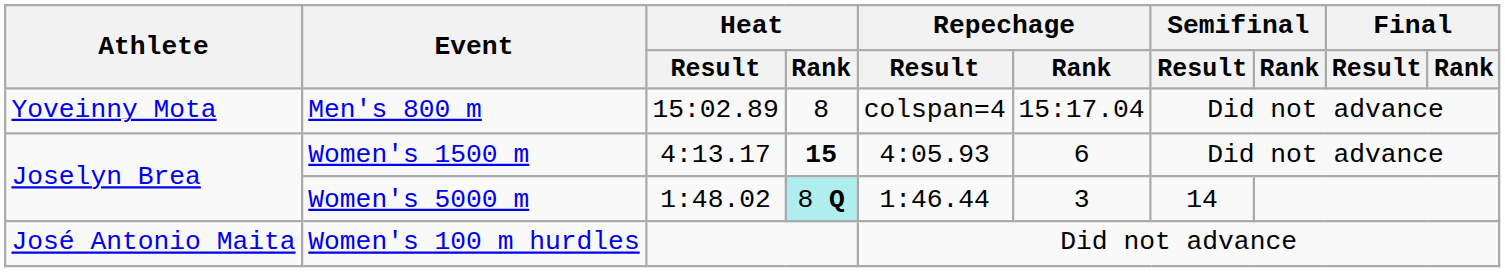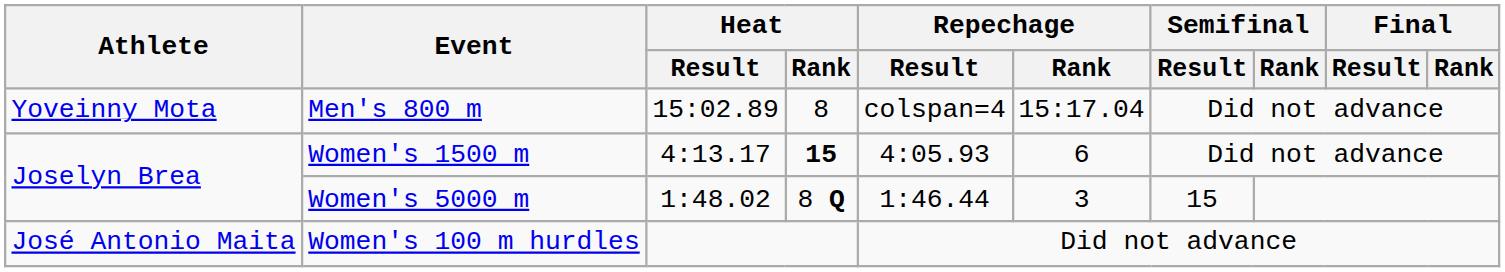(821, 199) paleturquoise background -> (821, 199) no background
(1202, 199) 14 -> (1202, 199) 15
